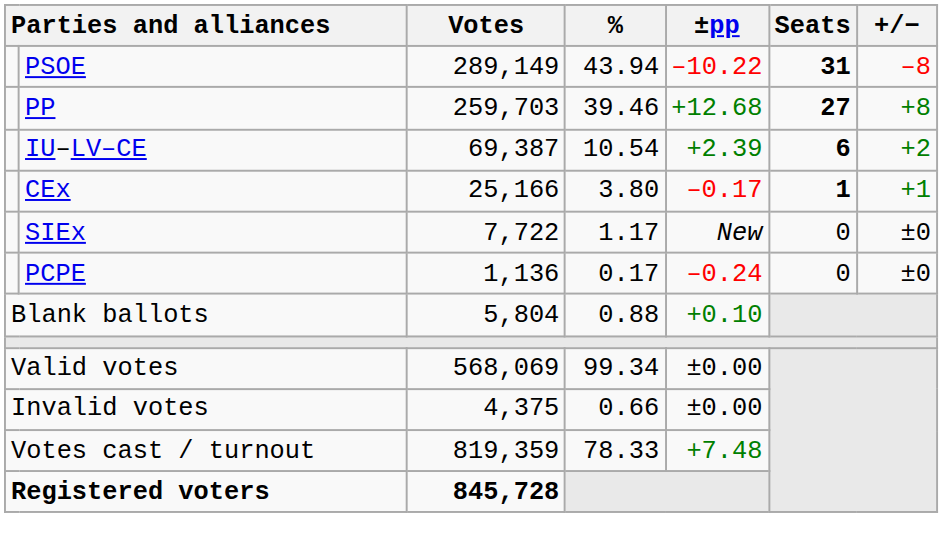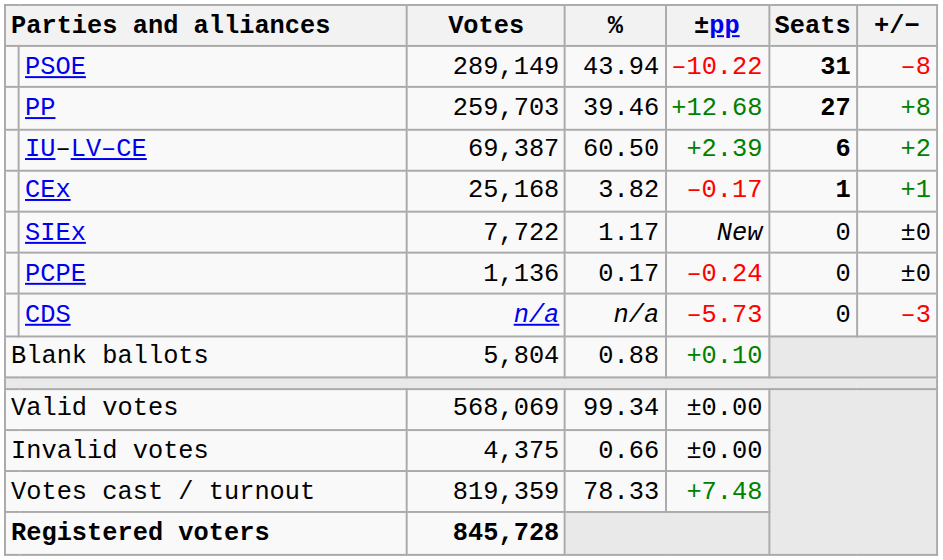(621, 150) 10.54 -> (621, 150) 60.50
(514, 191) 25,166 -> (514, 191) 25,168
(629, 191) 3.80 -> (629, 191) 3.82
+ row: (48, 315)
